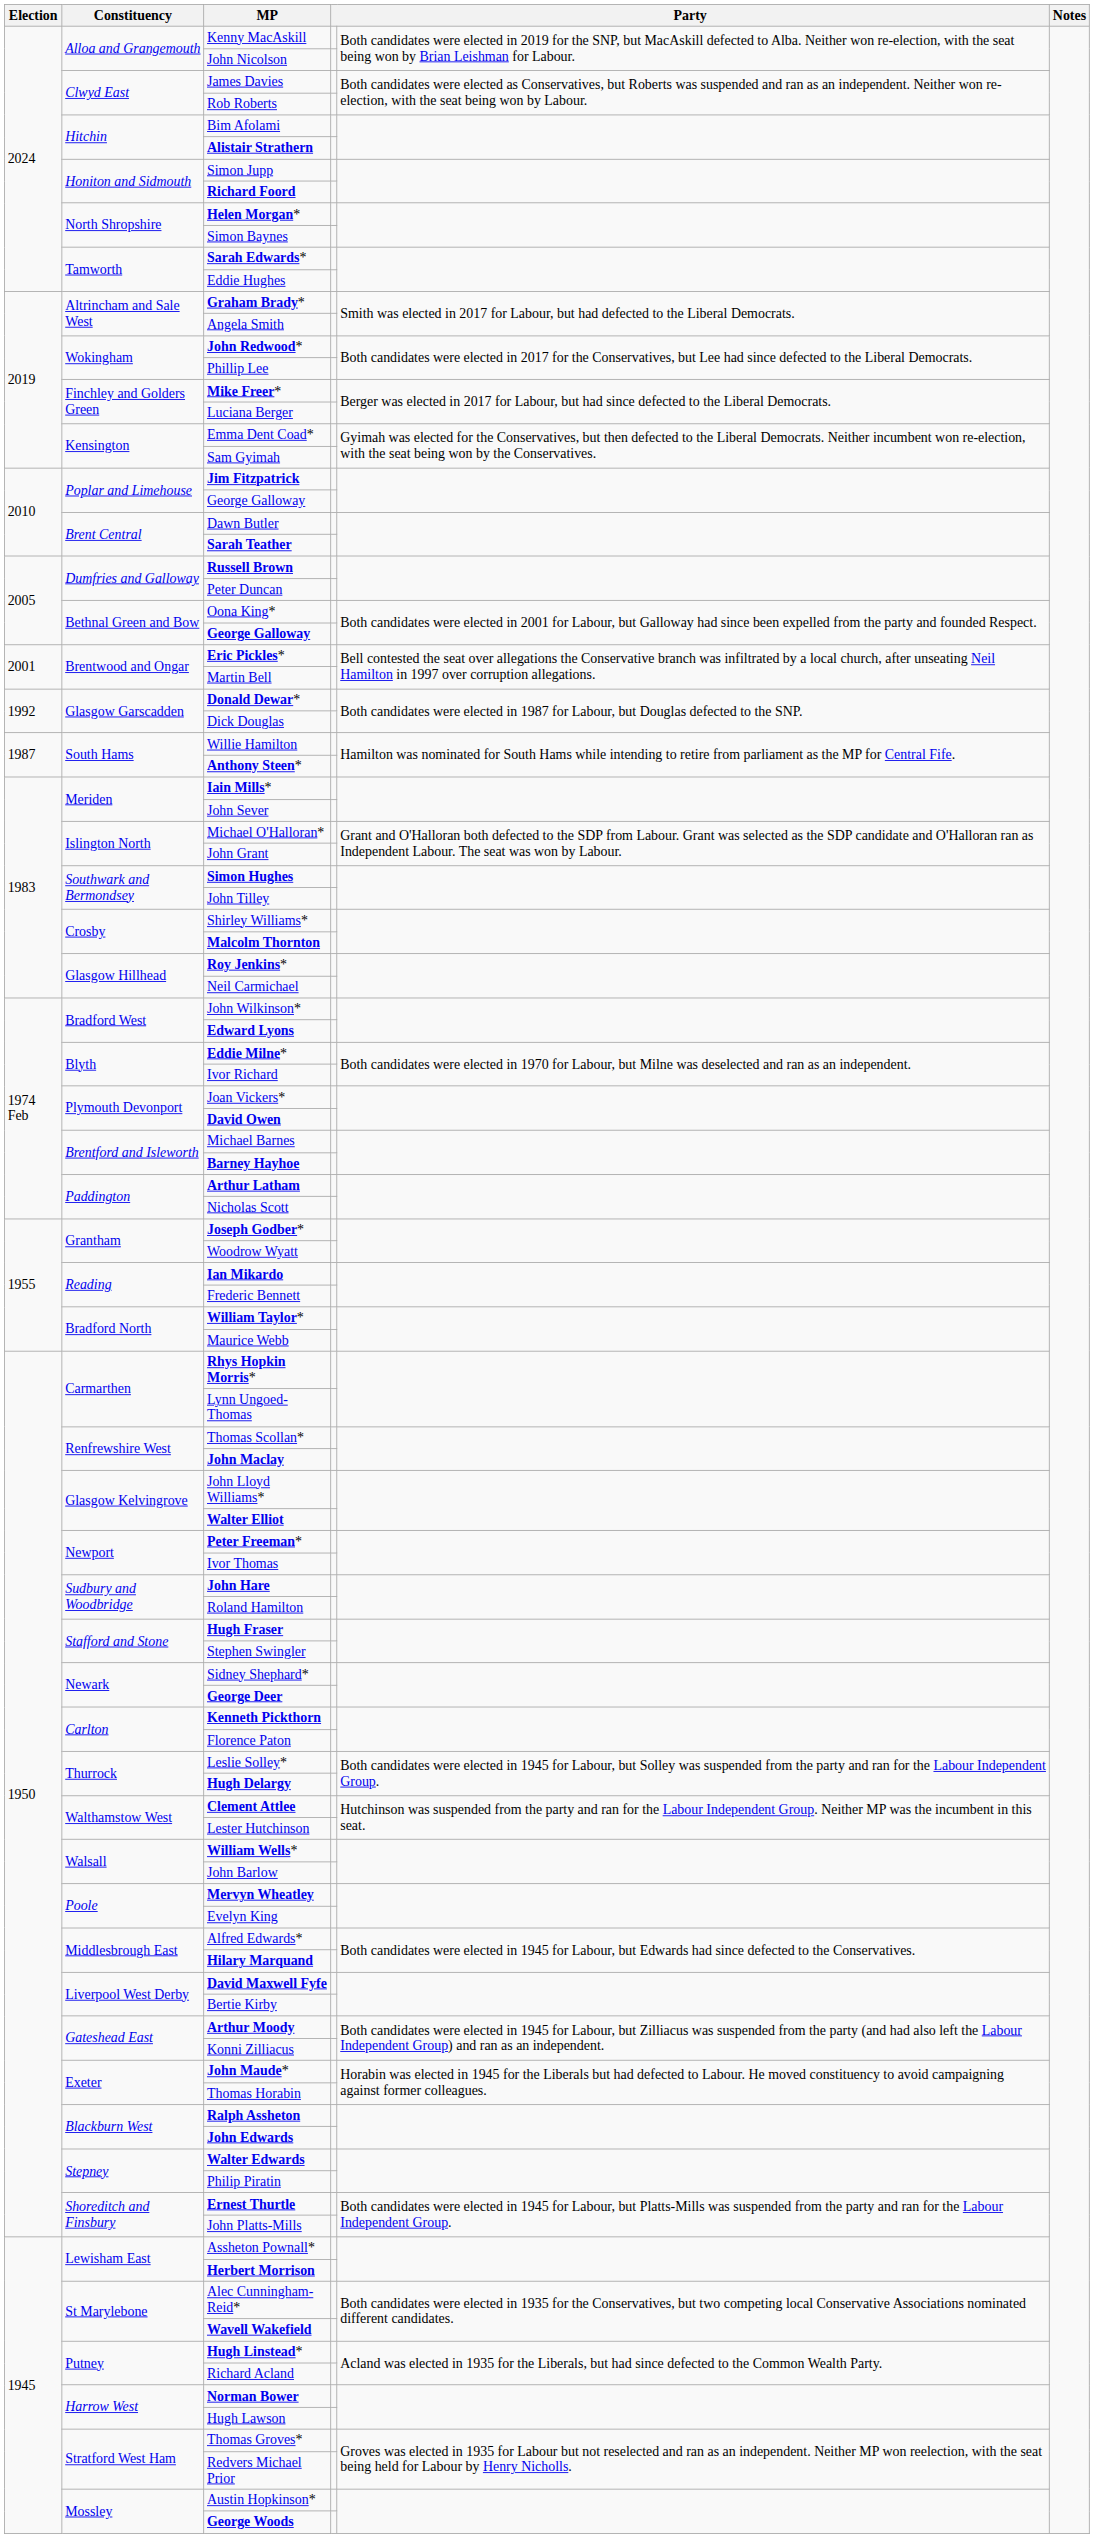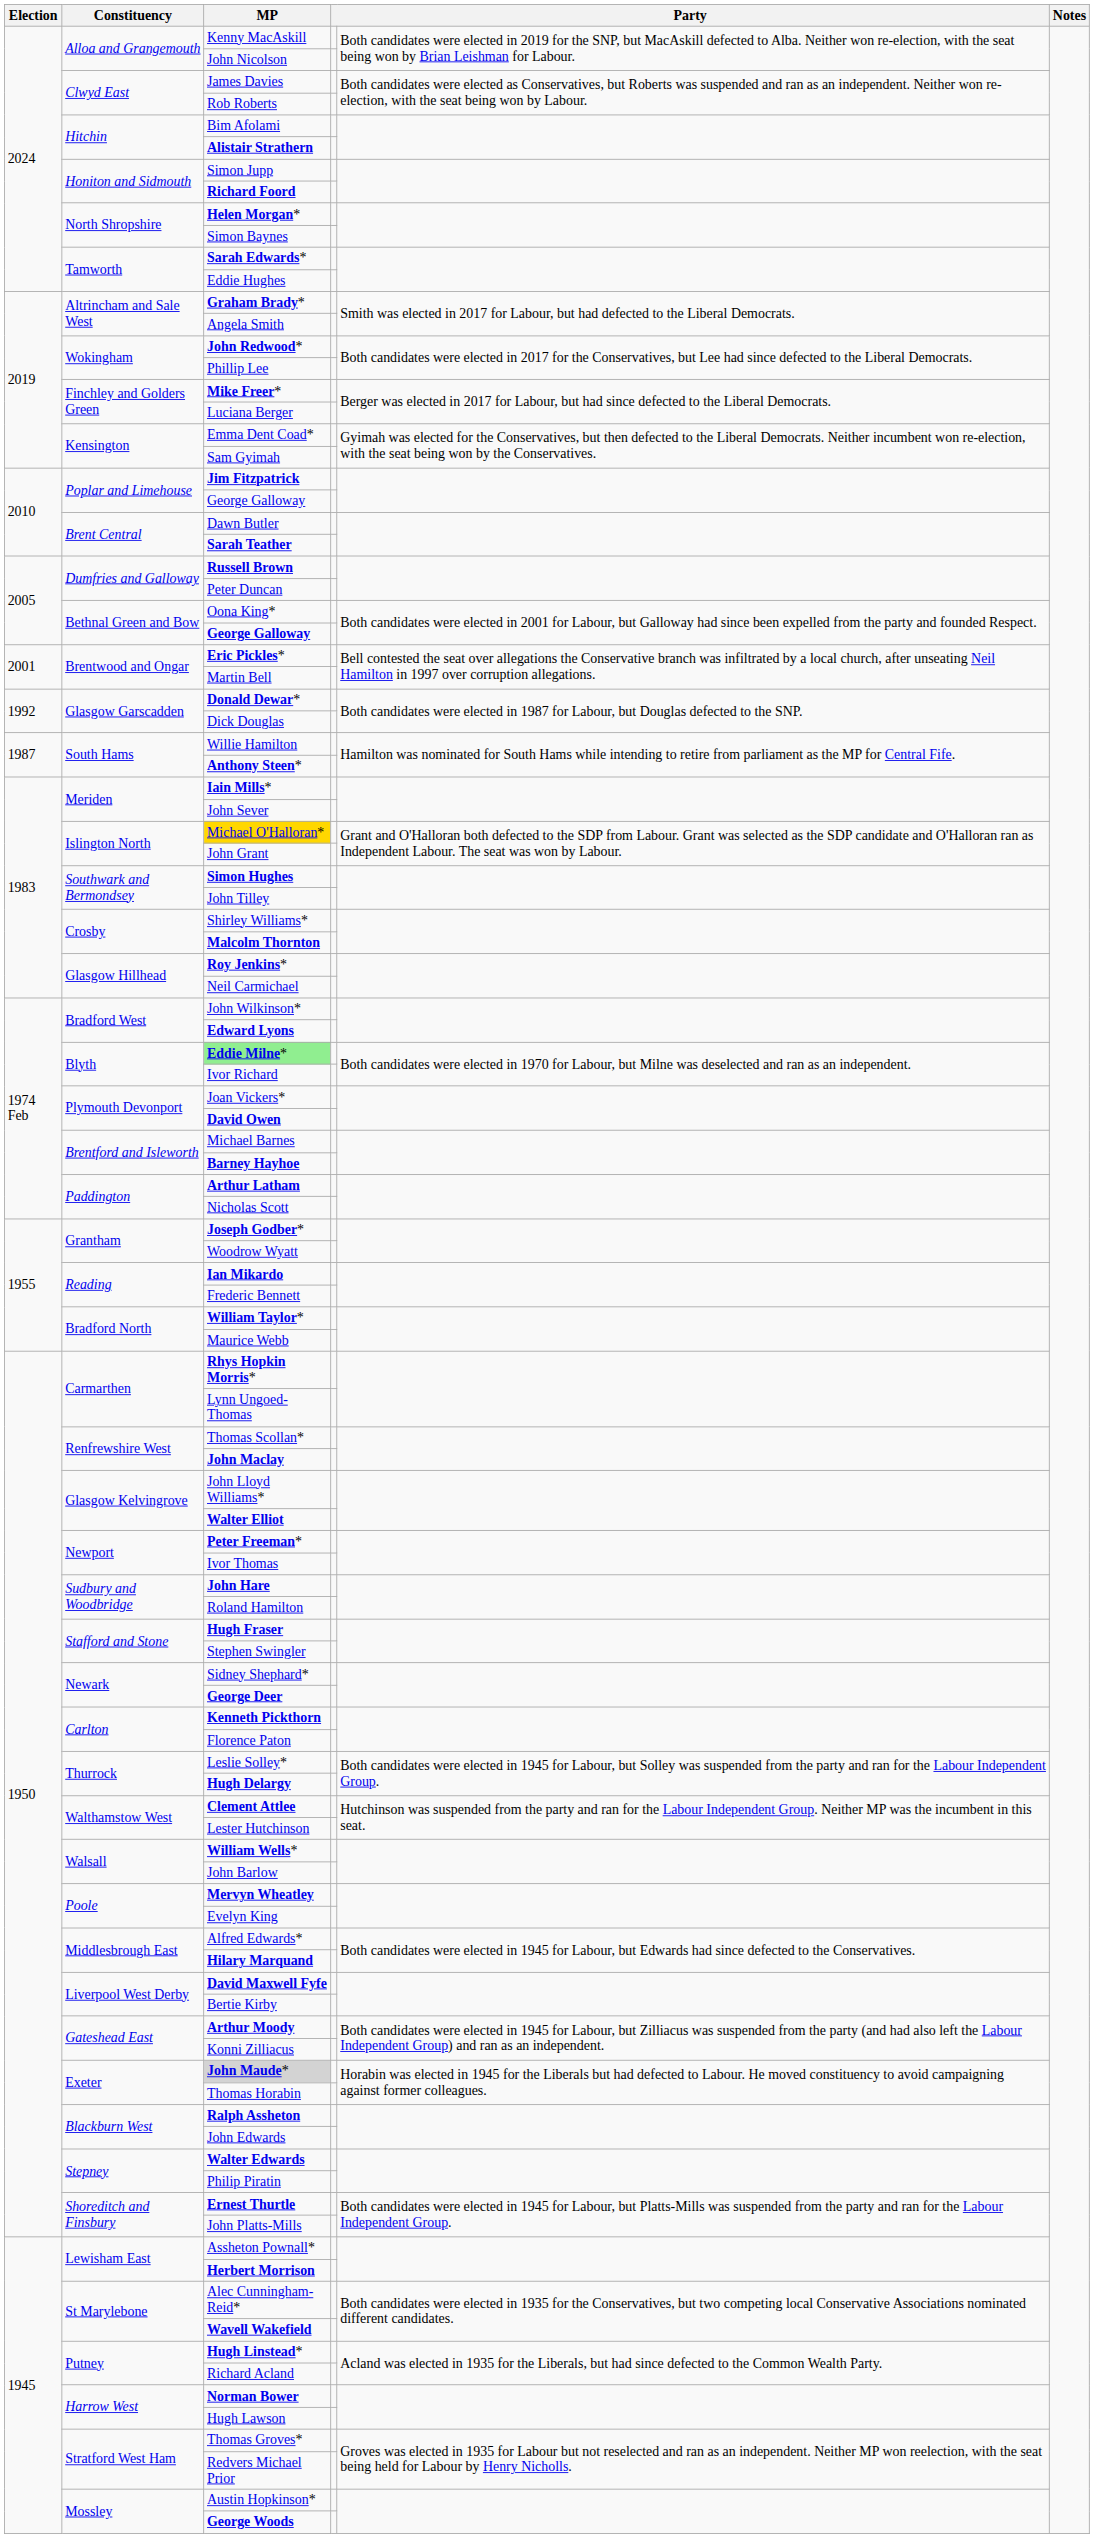(266, 832) no background -> (266, 832) gold background
(247, 1053) no background -> (247, 1053) lightgreen background
(248, 2071) no background -> (248, 2071) lightgrey background
(250, 2137) bold -> (246, 2137) normal
